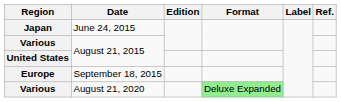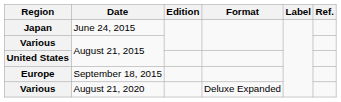(242, 89) lightgreen background -> (242, 89) no background
